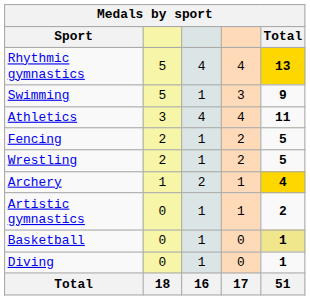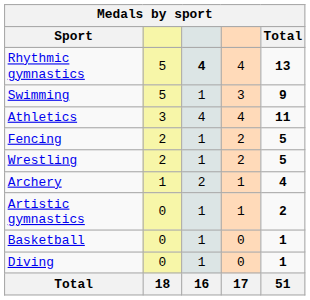(202, 66) normal -> (202, 66) bold
(283, 66) gold background -> (283, 66) no background
(283, 182) gold background -> (283, 182) no background
(283, 240) khaki background -> (283, 240) no background
